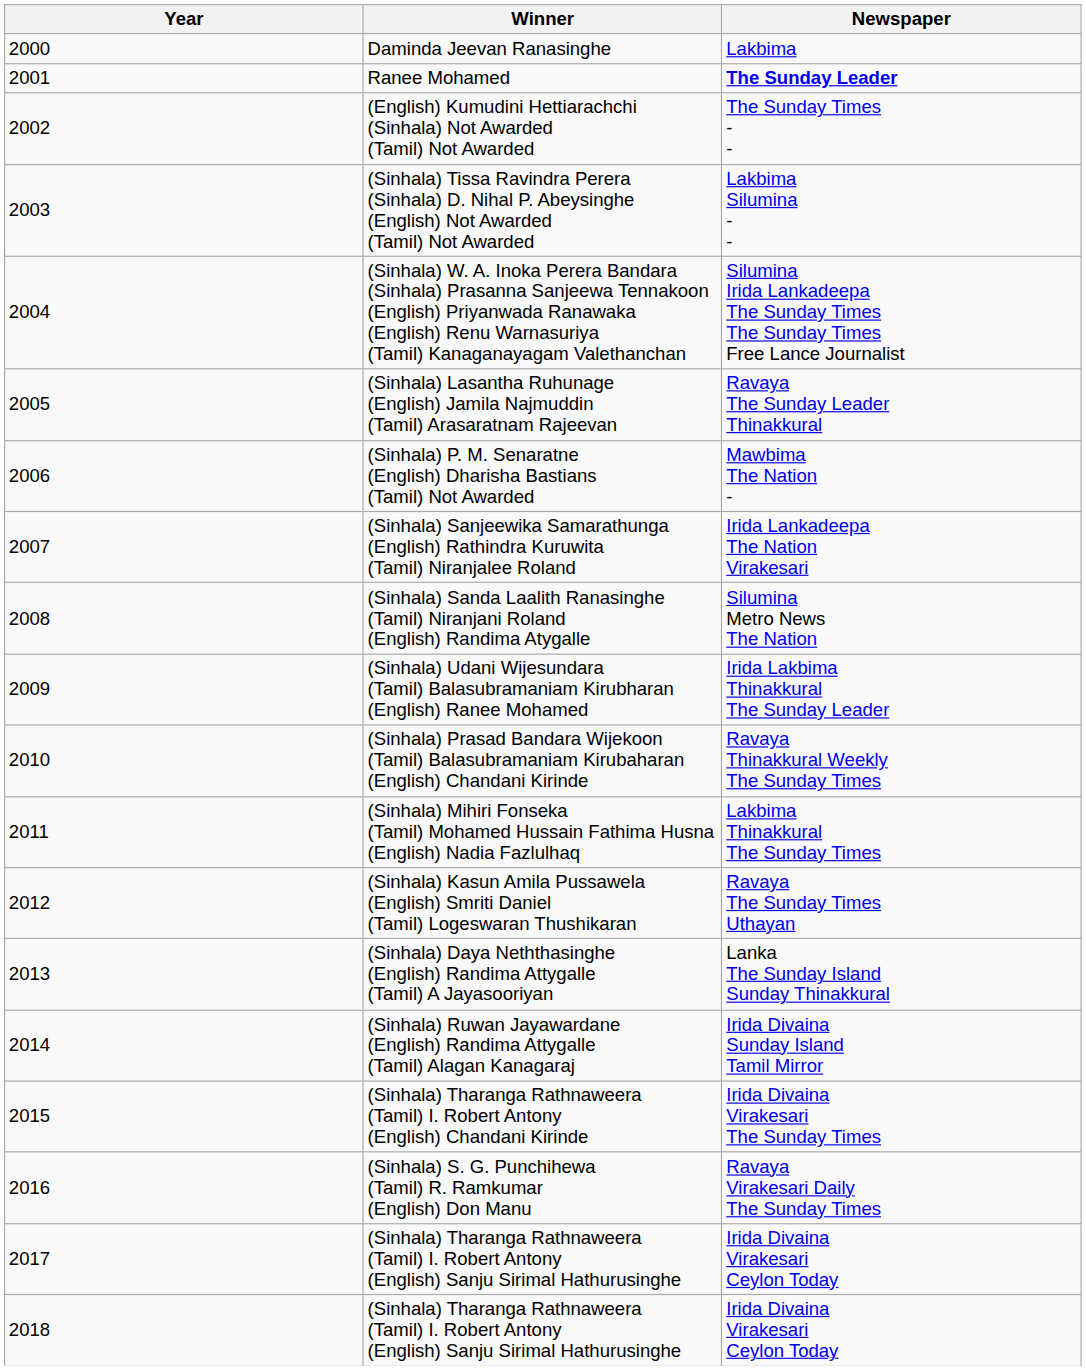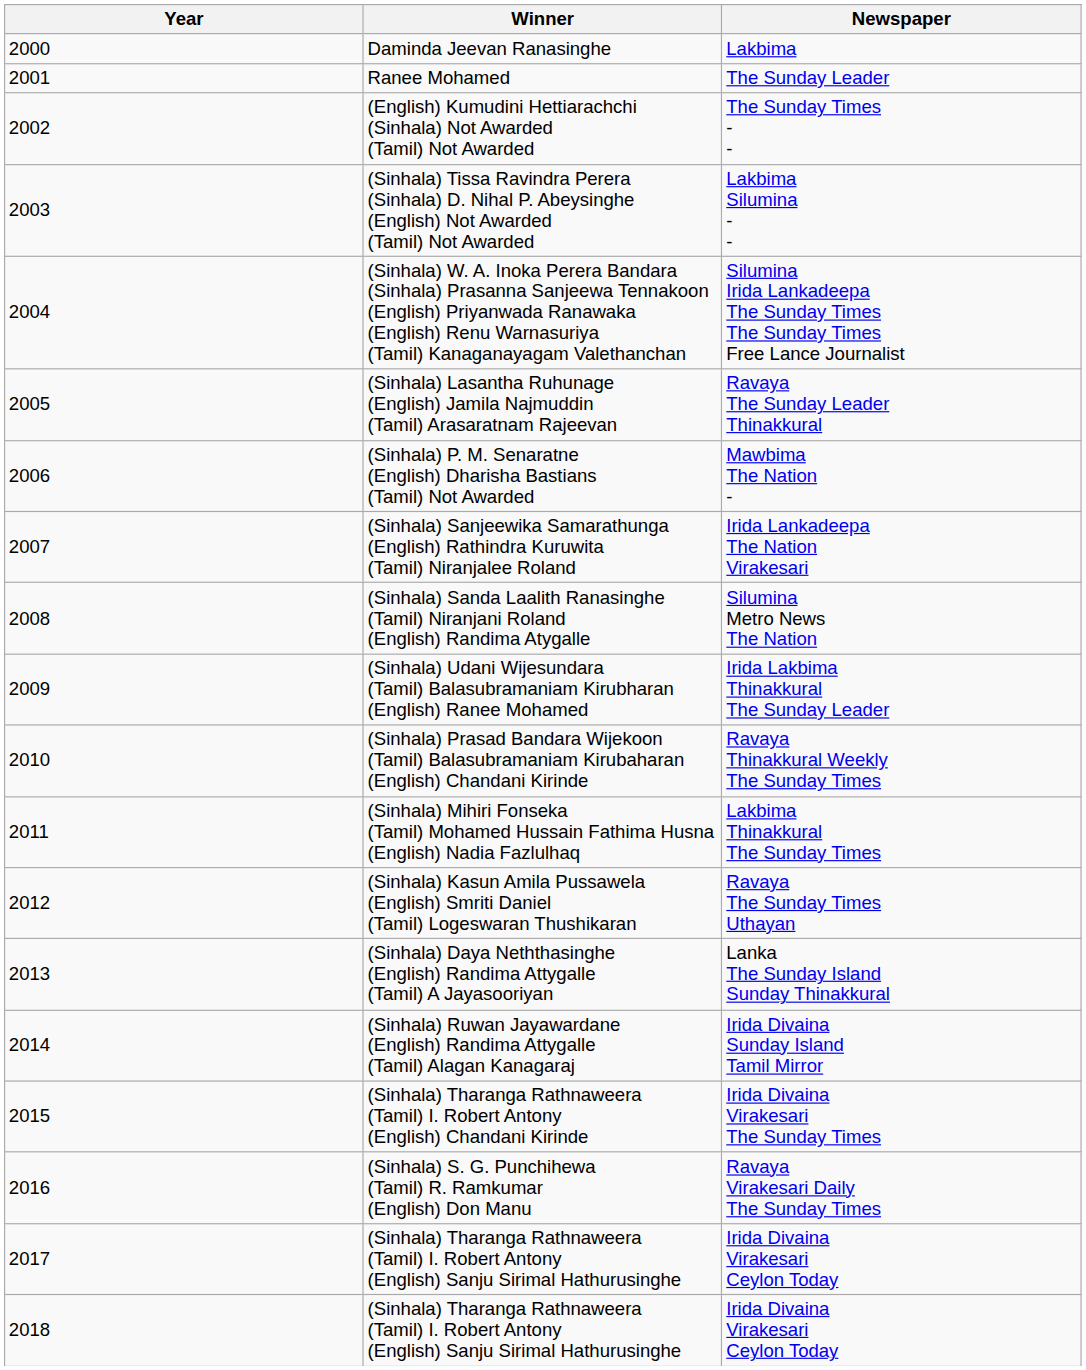(812, 78) bold -> (808, 78) normal
